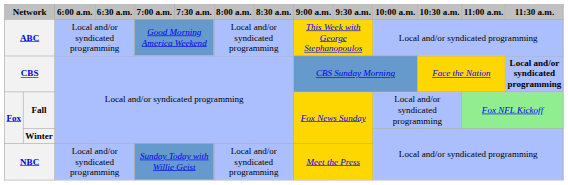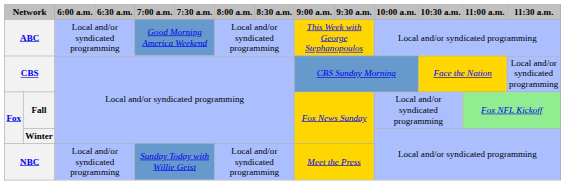(534, 74) bold -> (534, 74) normal
